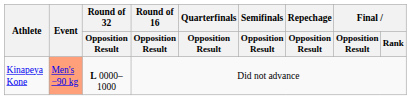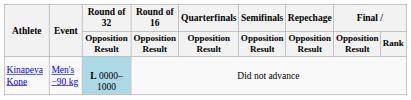(65, 76) lightsalmon background -> (65, 76) no background
(107, 81) no background -> (107, 81) lightblue background
